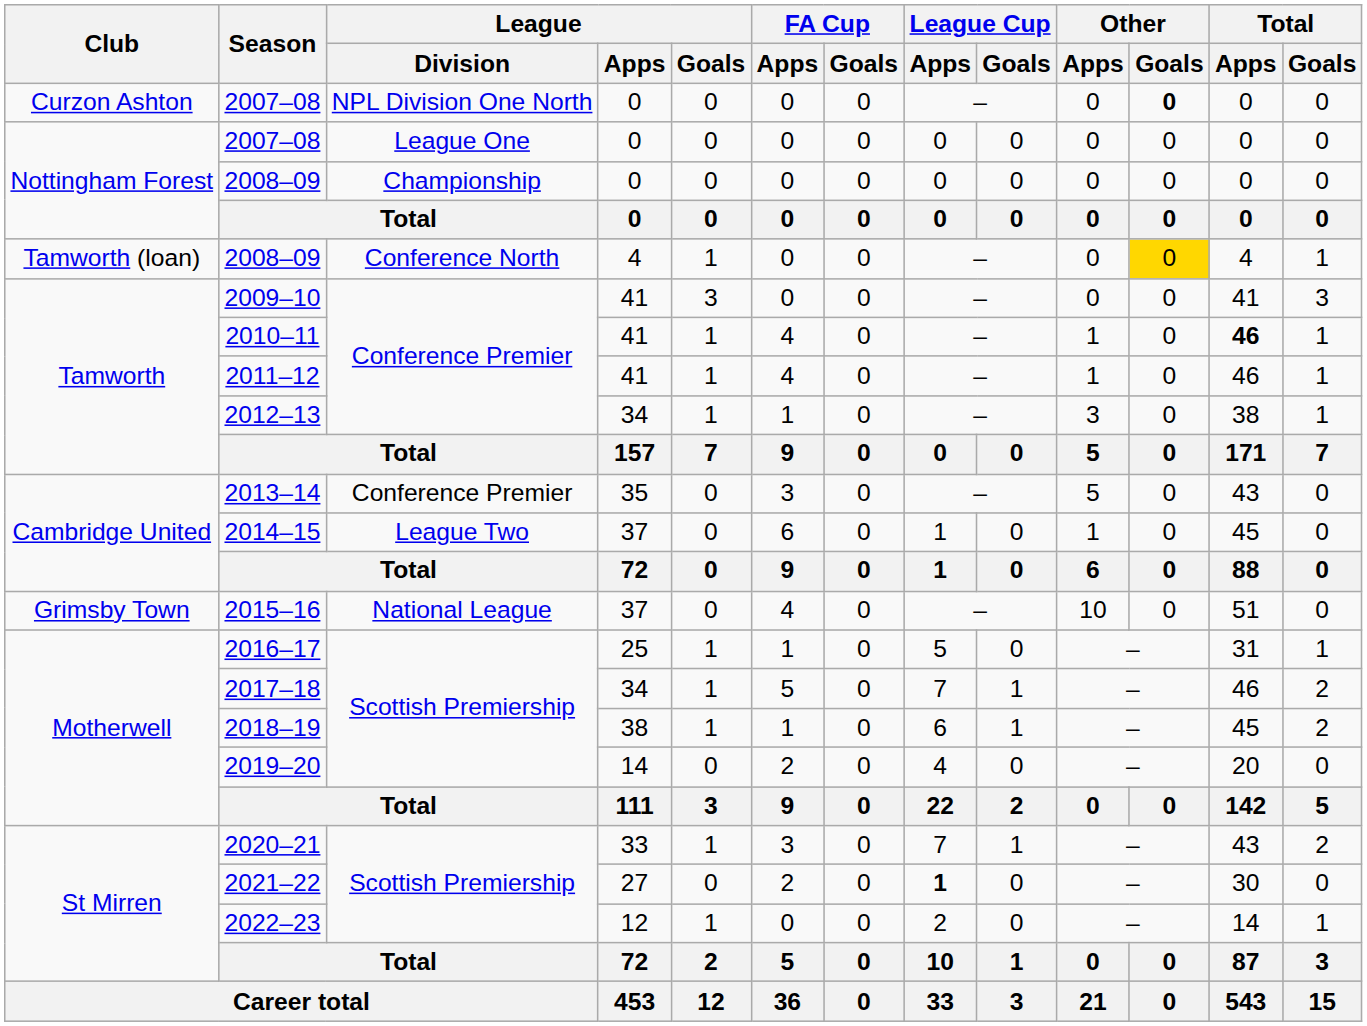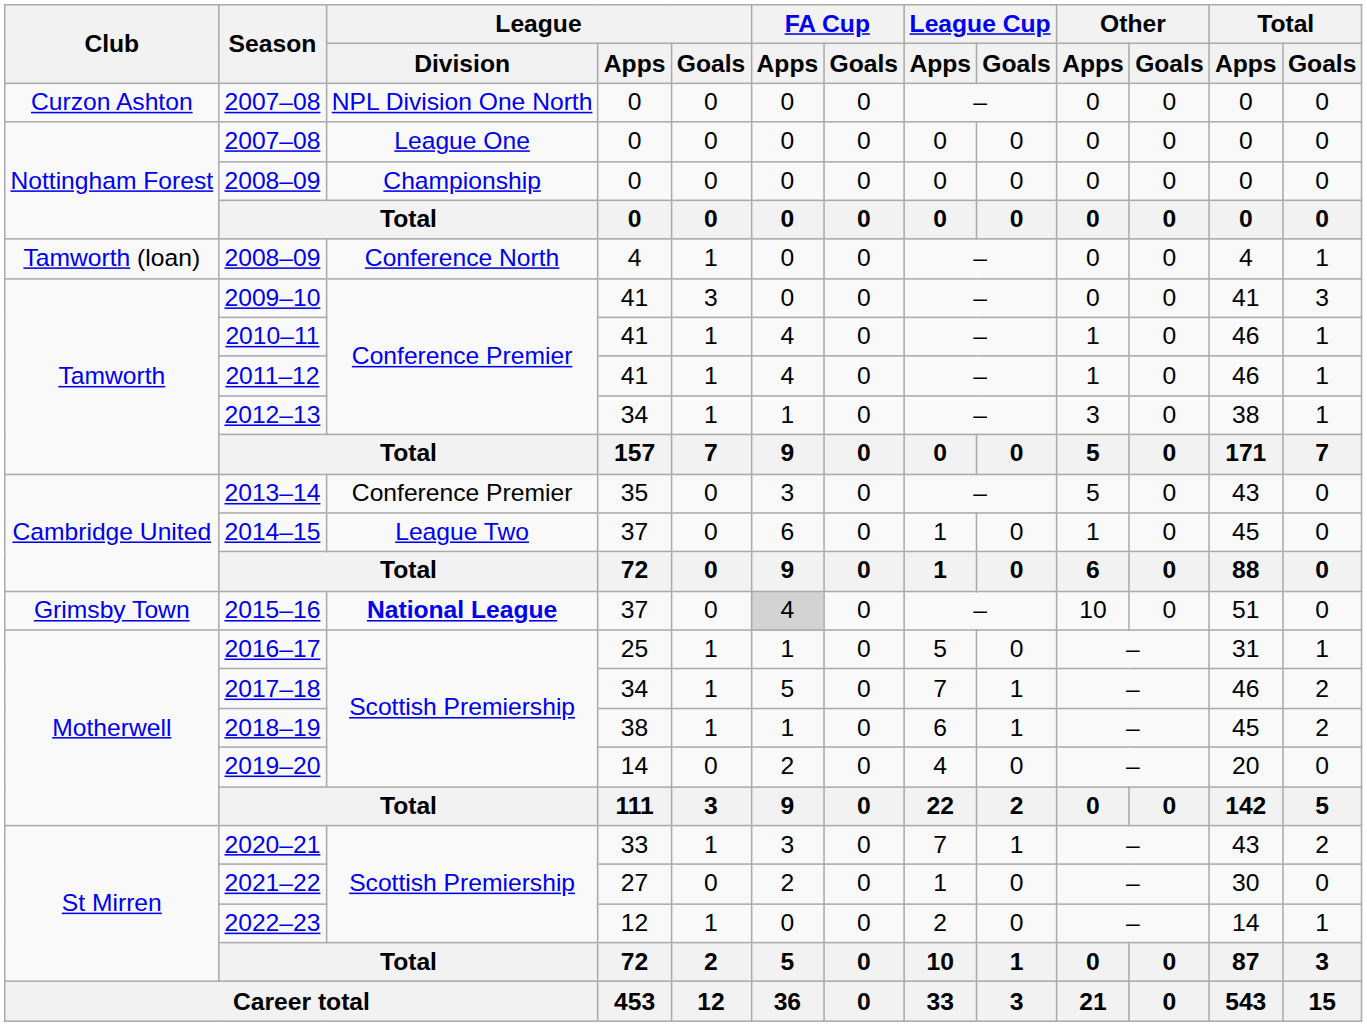(1169, 102) bold -> (1169, 102) normal
(1169, 258) gold background -> (1169, 258) no background
(1246, 336) bold -> (1246, 336) normal
(462, 610) normal -> (462, 610) bold
(787, 610) no background -> (787, 610) lightgrey background
(940, 883) bold -> (940, 883) normal
